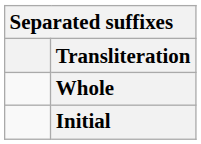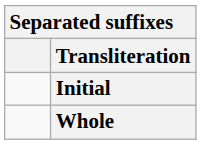rows swapped: (83, 121) <-> (85, 88)
